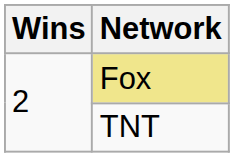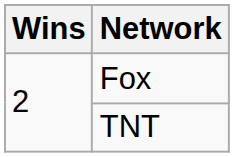(126, 77) khaki background -> (126, 77) no background
